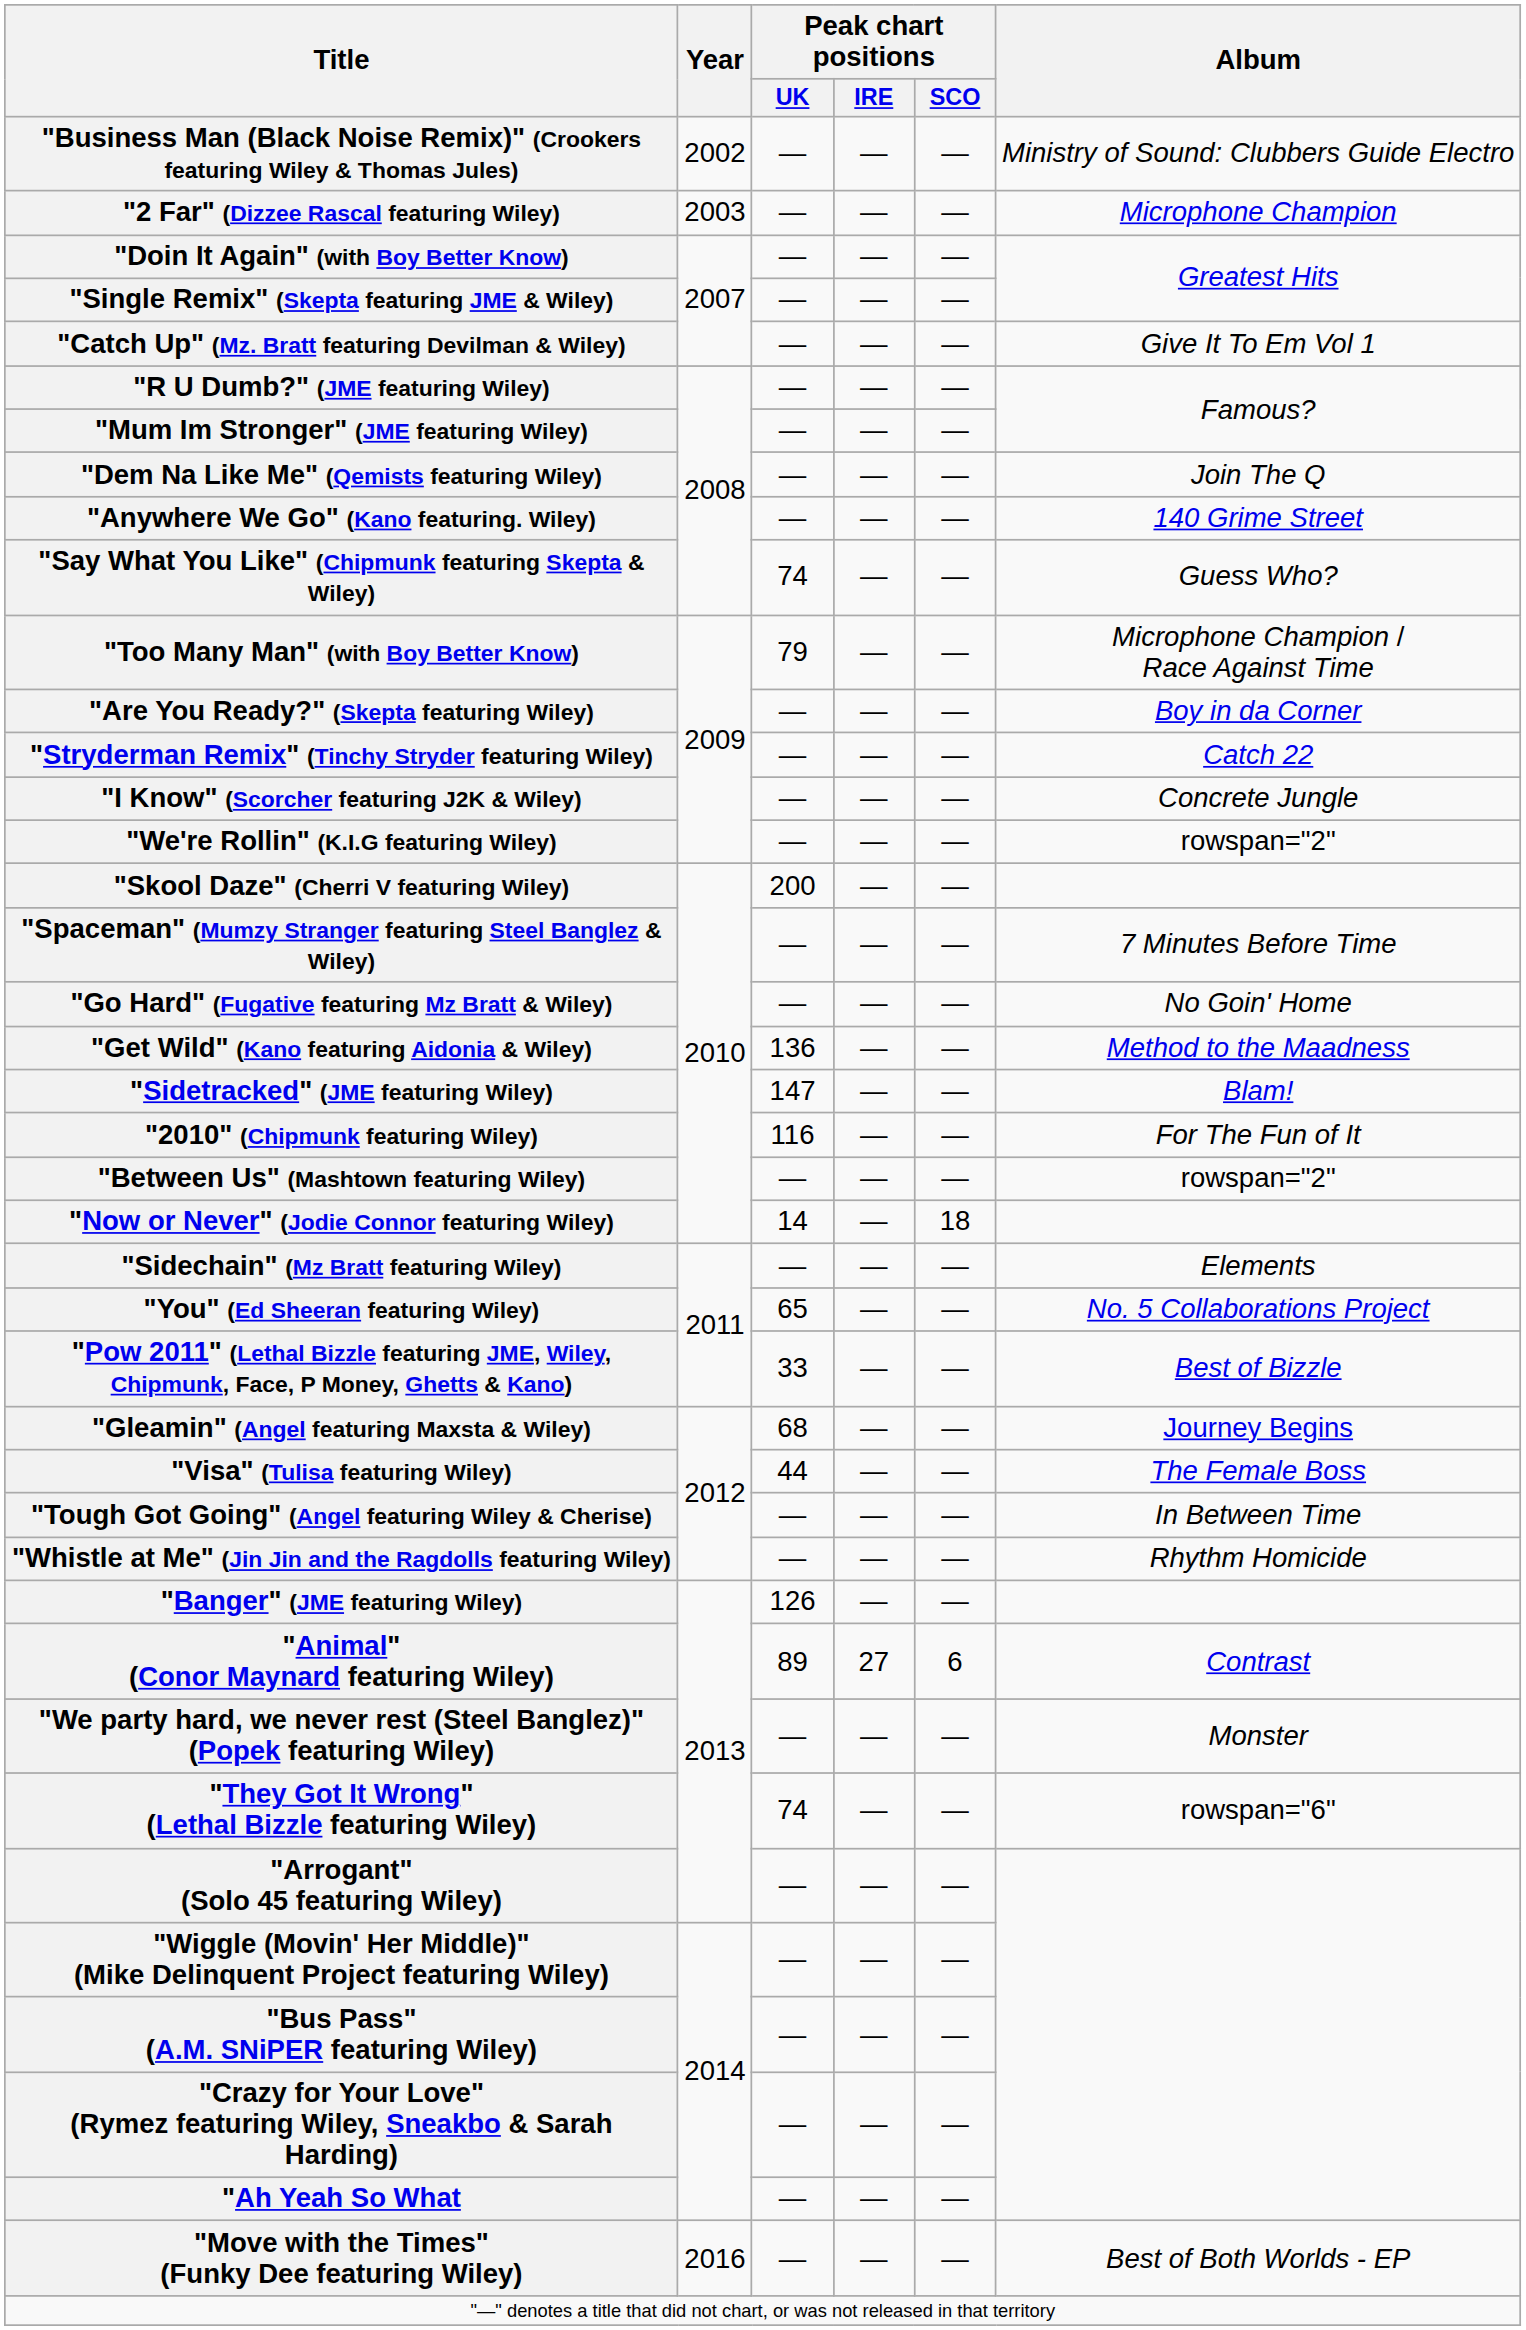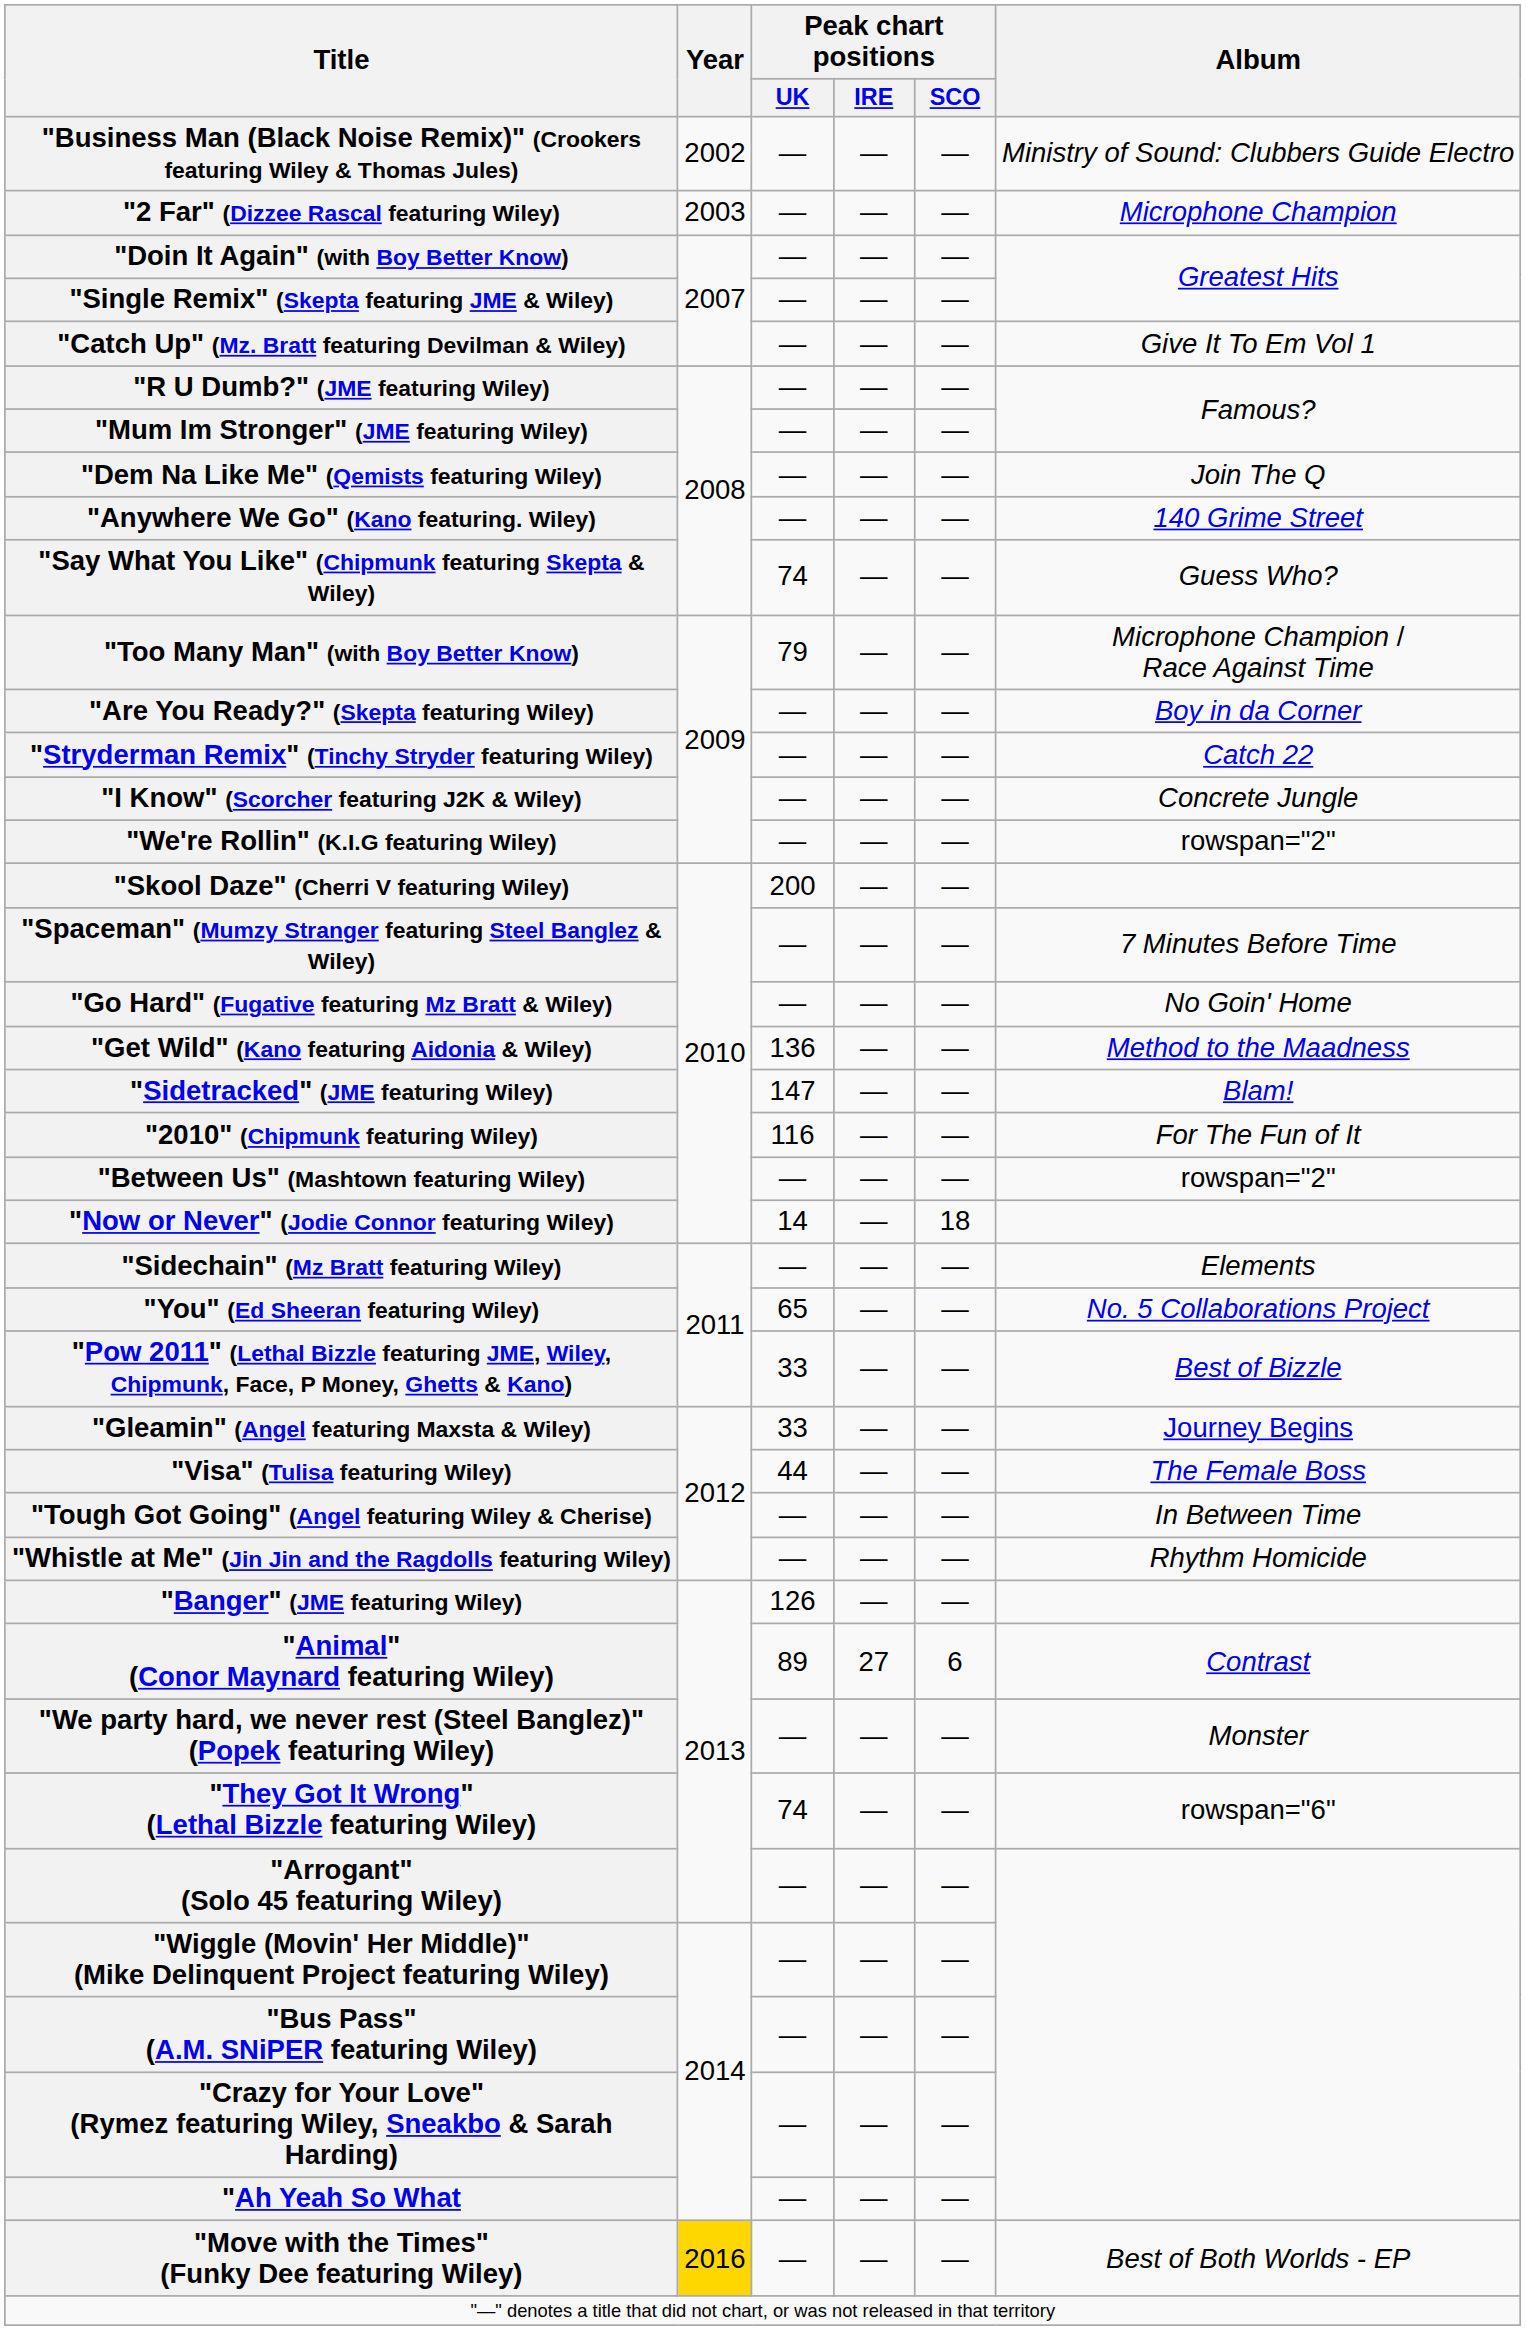(793, 1427) 68 -> (793, 1427) 33
(715, 2257) no background -> (715, 2257) gold background
